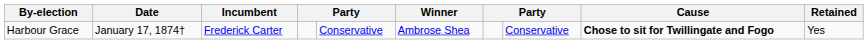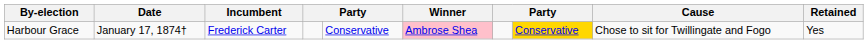(434, 30) no background -> (441, 30) pink background
(537, 30) no background -> (547, 30) gold background
(679, 30) bold -> (683, 30) normal
